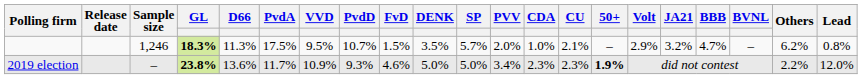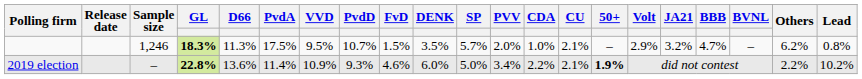(199, 65) 23.8% -> (199, 65) 22.8%
(280, 65) 11.7% -> (280, 65) 11.4%
(435, 65) 5.0% -> (435, 65) 6.0%
(541, 65) 2.3% -> (541, 65) 2.2%
(575, 65) 2.3% -> (575, 65) 2.1%
(837, 65) 12.0% -> (837, 65) 10.2%
